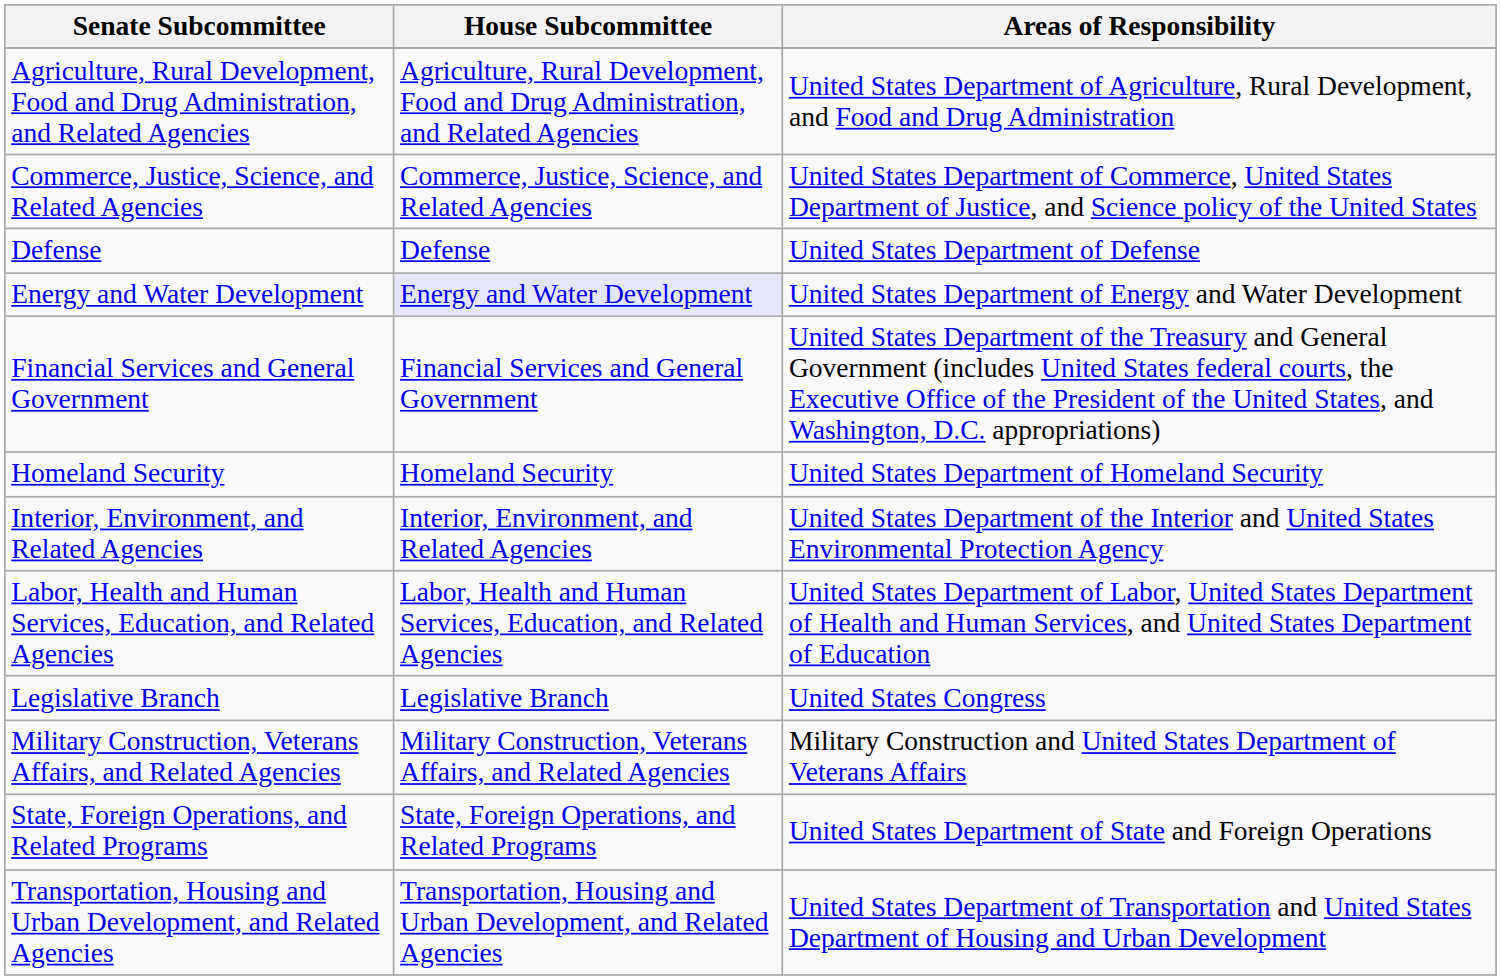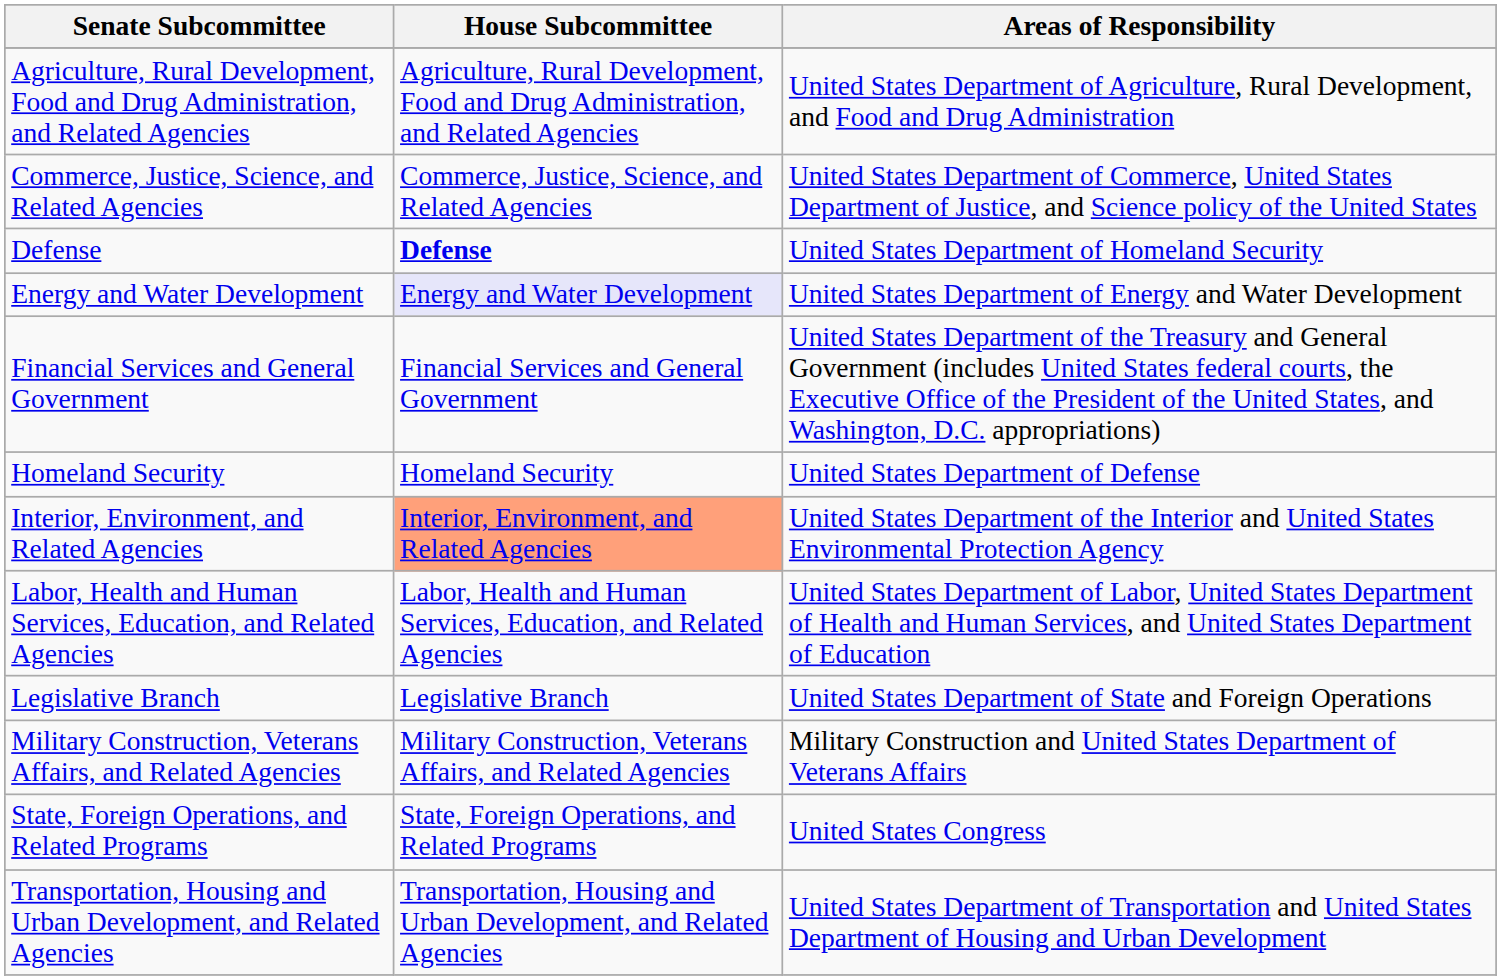(445, 250) normal -> (446, 250) bold
(994, 250) United States Department of Defense -> (1056, 250) United States Department of Homeland Security
(1056, 473) United States Department of Homeland Security -> (994, 473) United States Department of Defense
(546, 533) no background -> (546, 533) lightsalmon background
(917, 697) United States Congress -> (1110, 697) United States Department of State and Foreign Operations
(1110, 831) United States Department of State and Foreign Operations -> (917, 831) United States Congress
